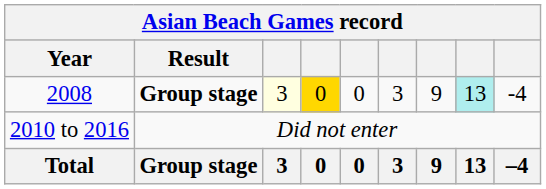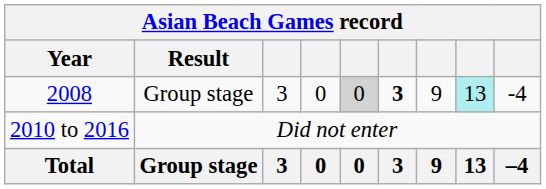(198, 93) bold -> (198, 93) normal
(282, 93) lightyellow background -> (282, 93) no background
(321, 93) gold background -> (321, 93) no background
(359, 93) no background -> (359, 93) lightgrey background
(398, 93) normal -> (398, 93) bold
